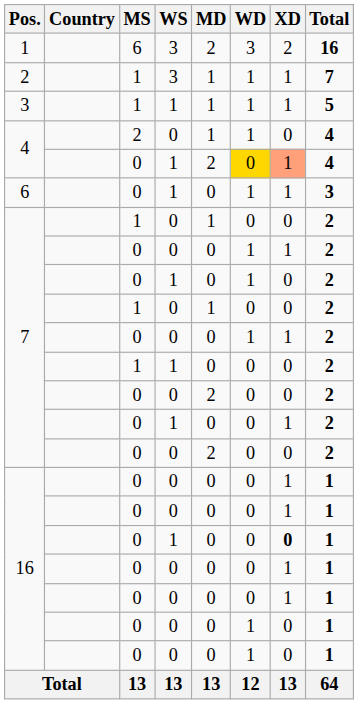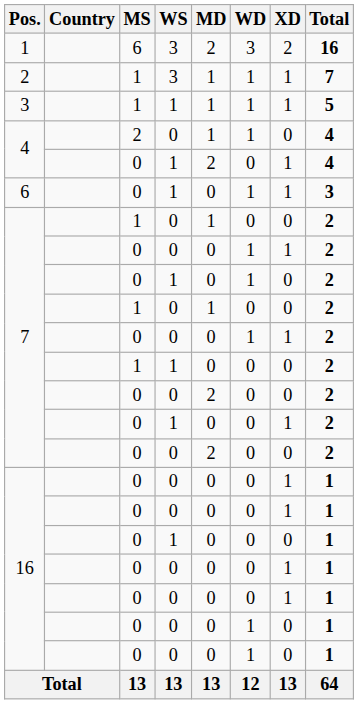(250, 163) gold background -> (250, 163) no background
(288, 163) lightsalmon background -> (288, 163) no background
(288, 539) bold -> (288, 539) normal
